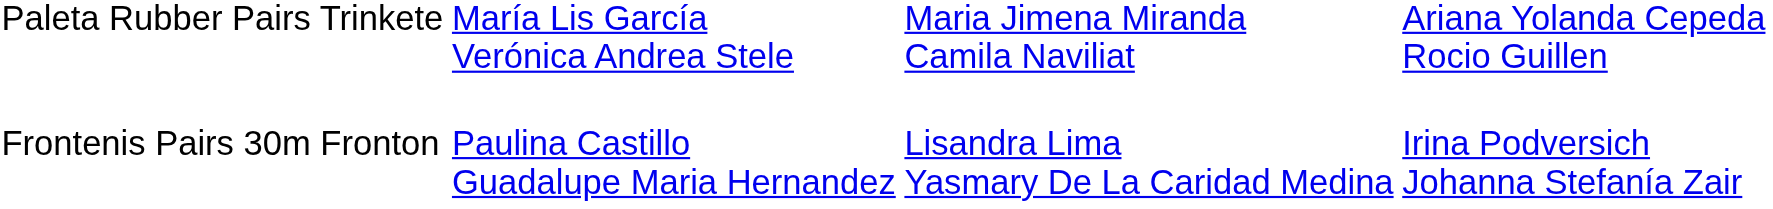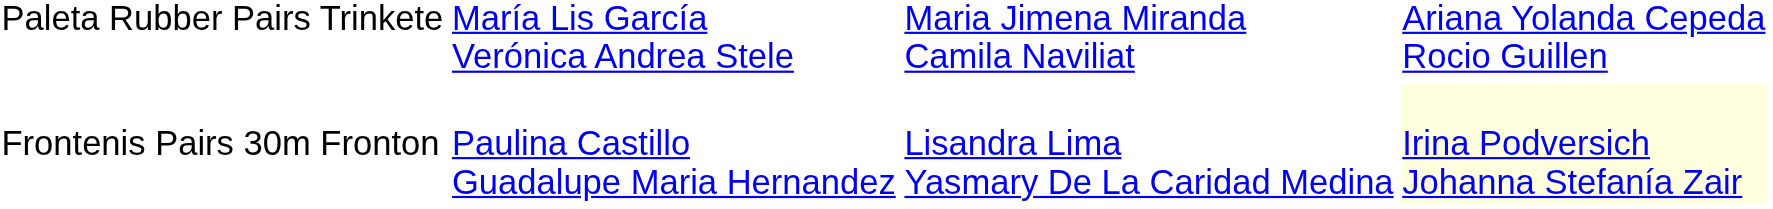(1572, 162) no background -> (1572, 162) lightyellow background
